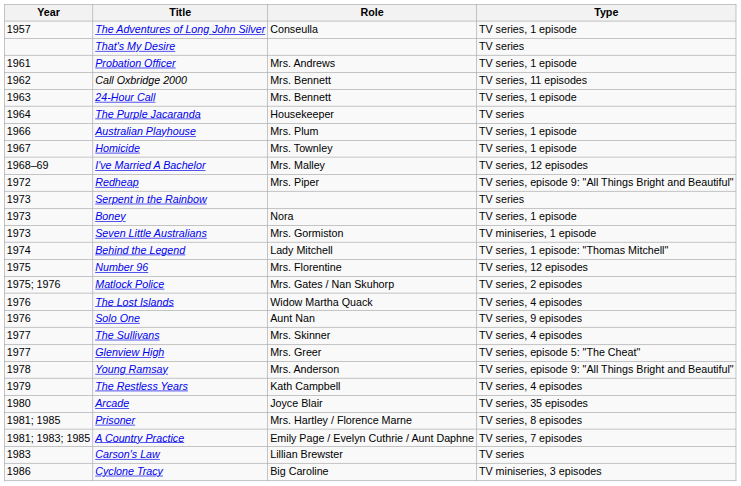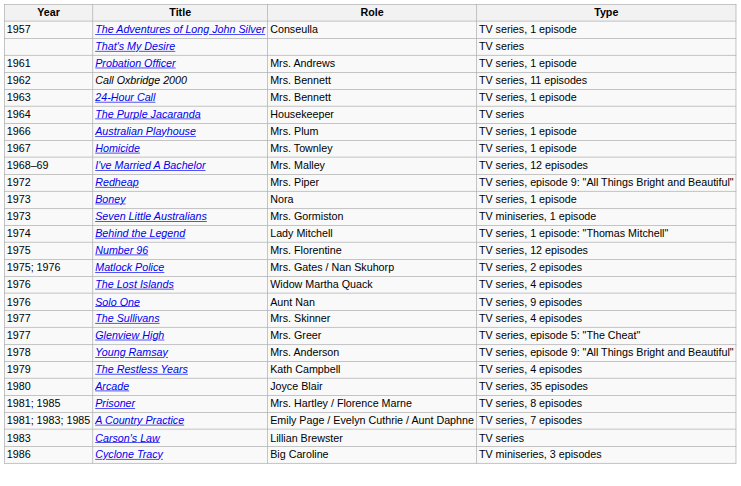- row: (151, 200)
